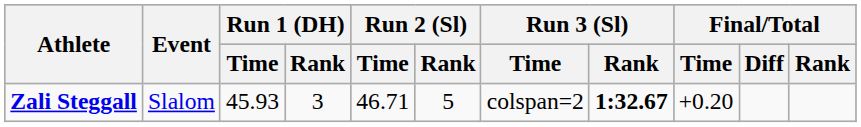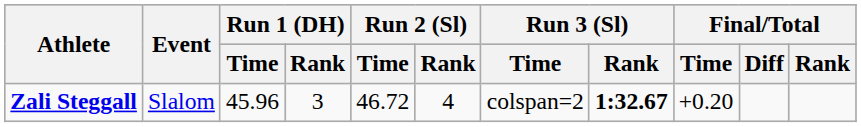(252, 102) 45.93 -> (252, 102) 45.96
(383, 102) 46.71 -> (383, 102) 46.72
(448, 102) 5 -> (448, 102) 4
